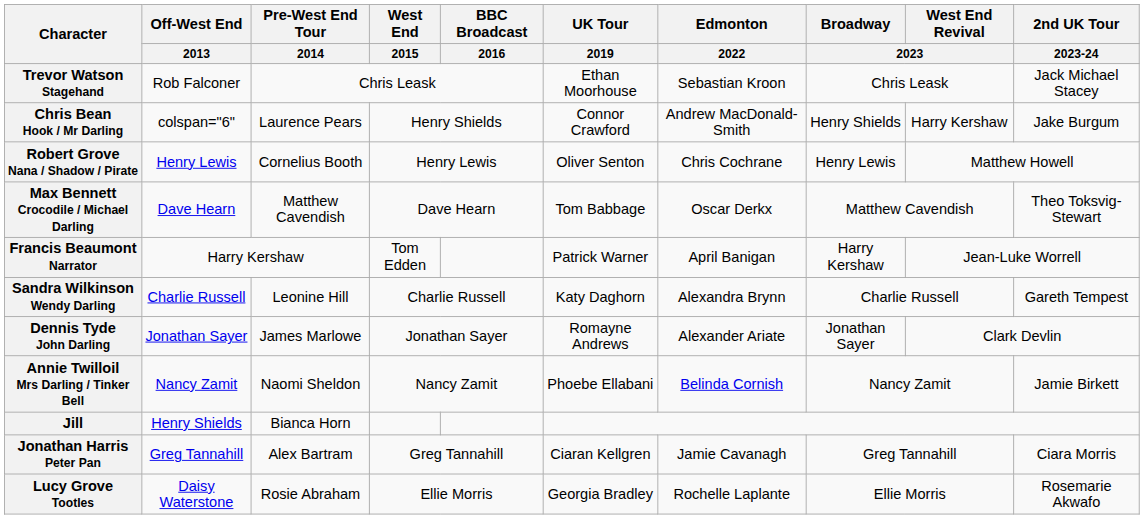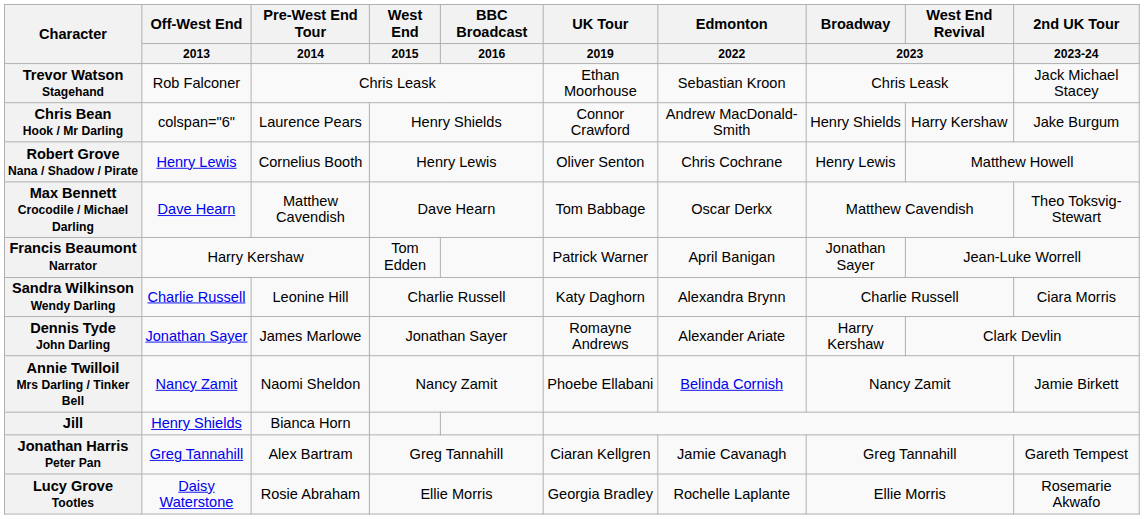(856, 257) Harry Kershaw -> (856, 257) Jonathan Sayer
(1076, 296) Gareth Tempest -> (1076, 296) Ciara Morris
(856, 336) Jonathan Sayer -> (856, 336) Harry Kershaw
(1076, 454) Ciara Morris -> (1076, 454) Gareth Tempest
